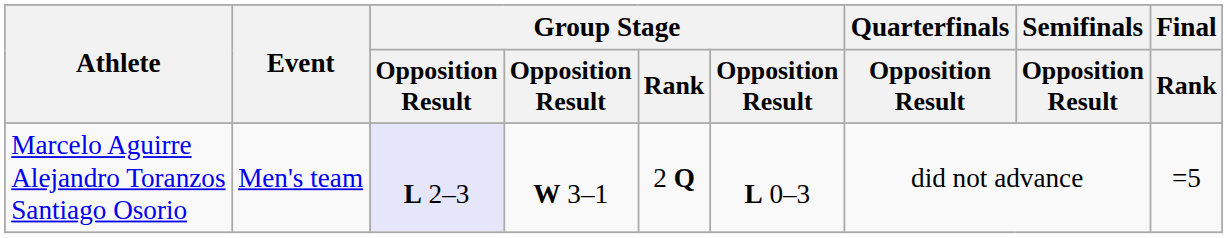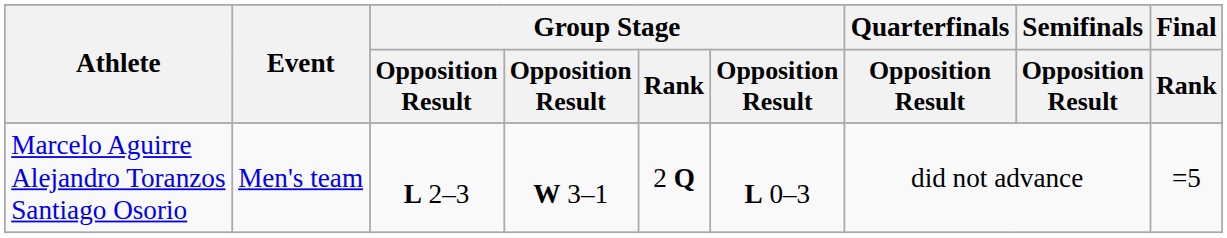(437, 193) lavender background -> (437, 193) no background
